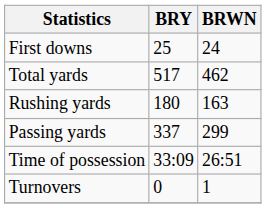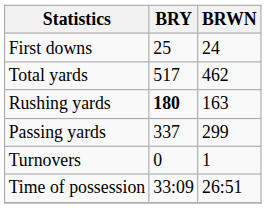(167, 103) normal -> (167, 103) bold
rows swapped: (45, 188) <-> (77, 160)
